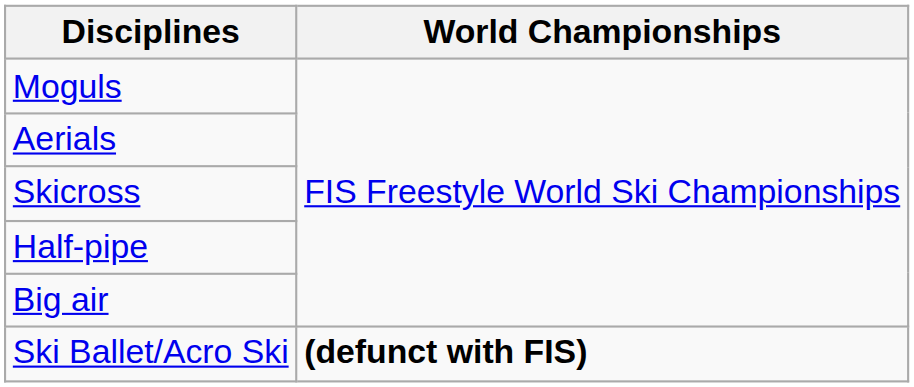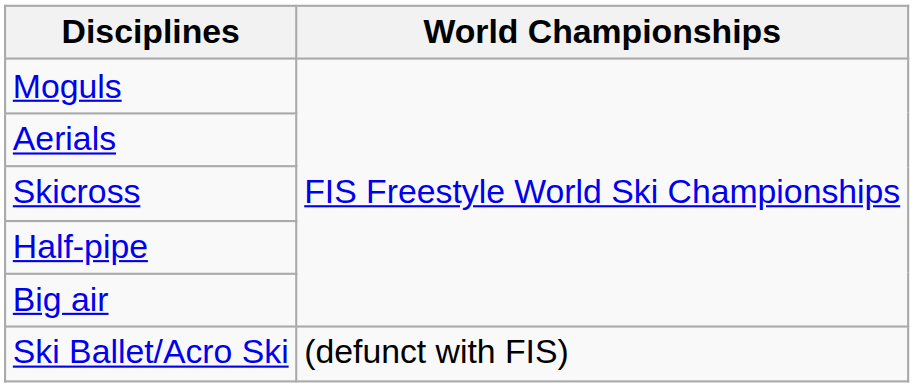(446, 353) bold -> (436, 353) normal
